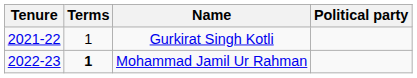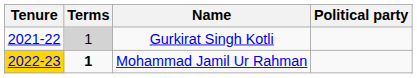(88, 38) no background -> (88, 38) lightgrey background
(34, 61) no background -> (34, 61) gold background
